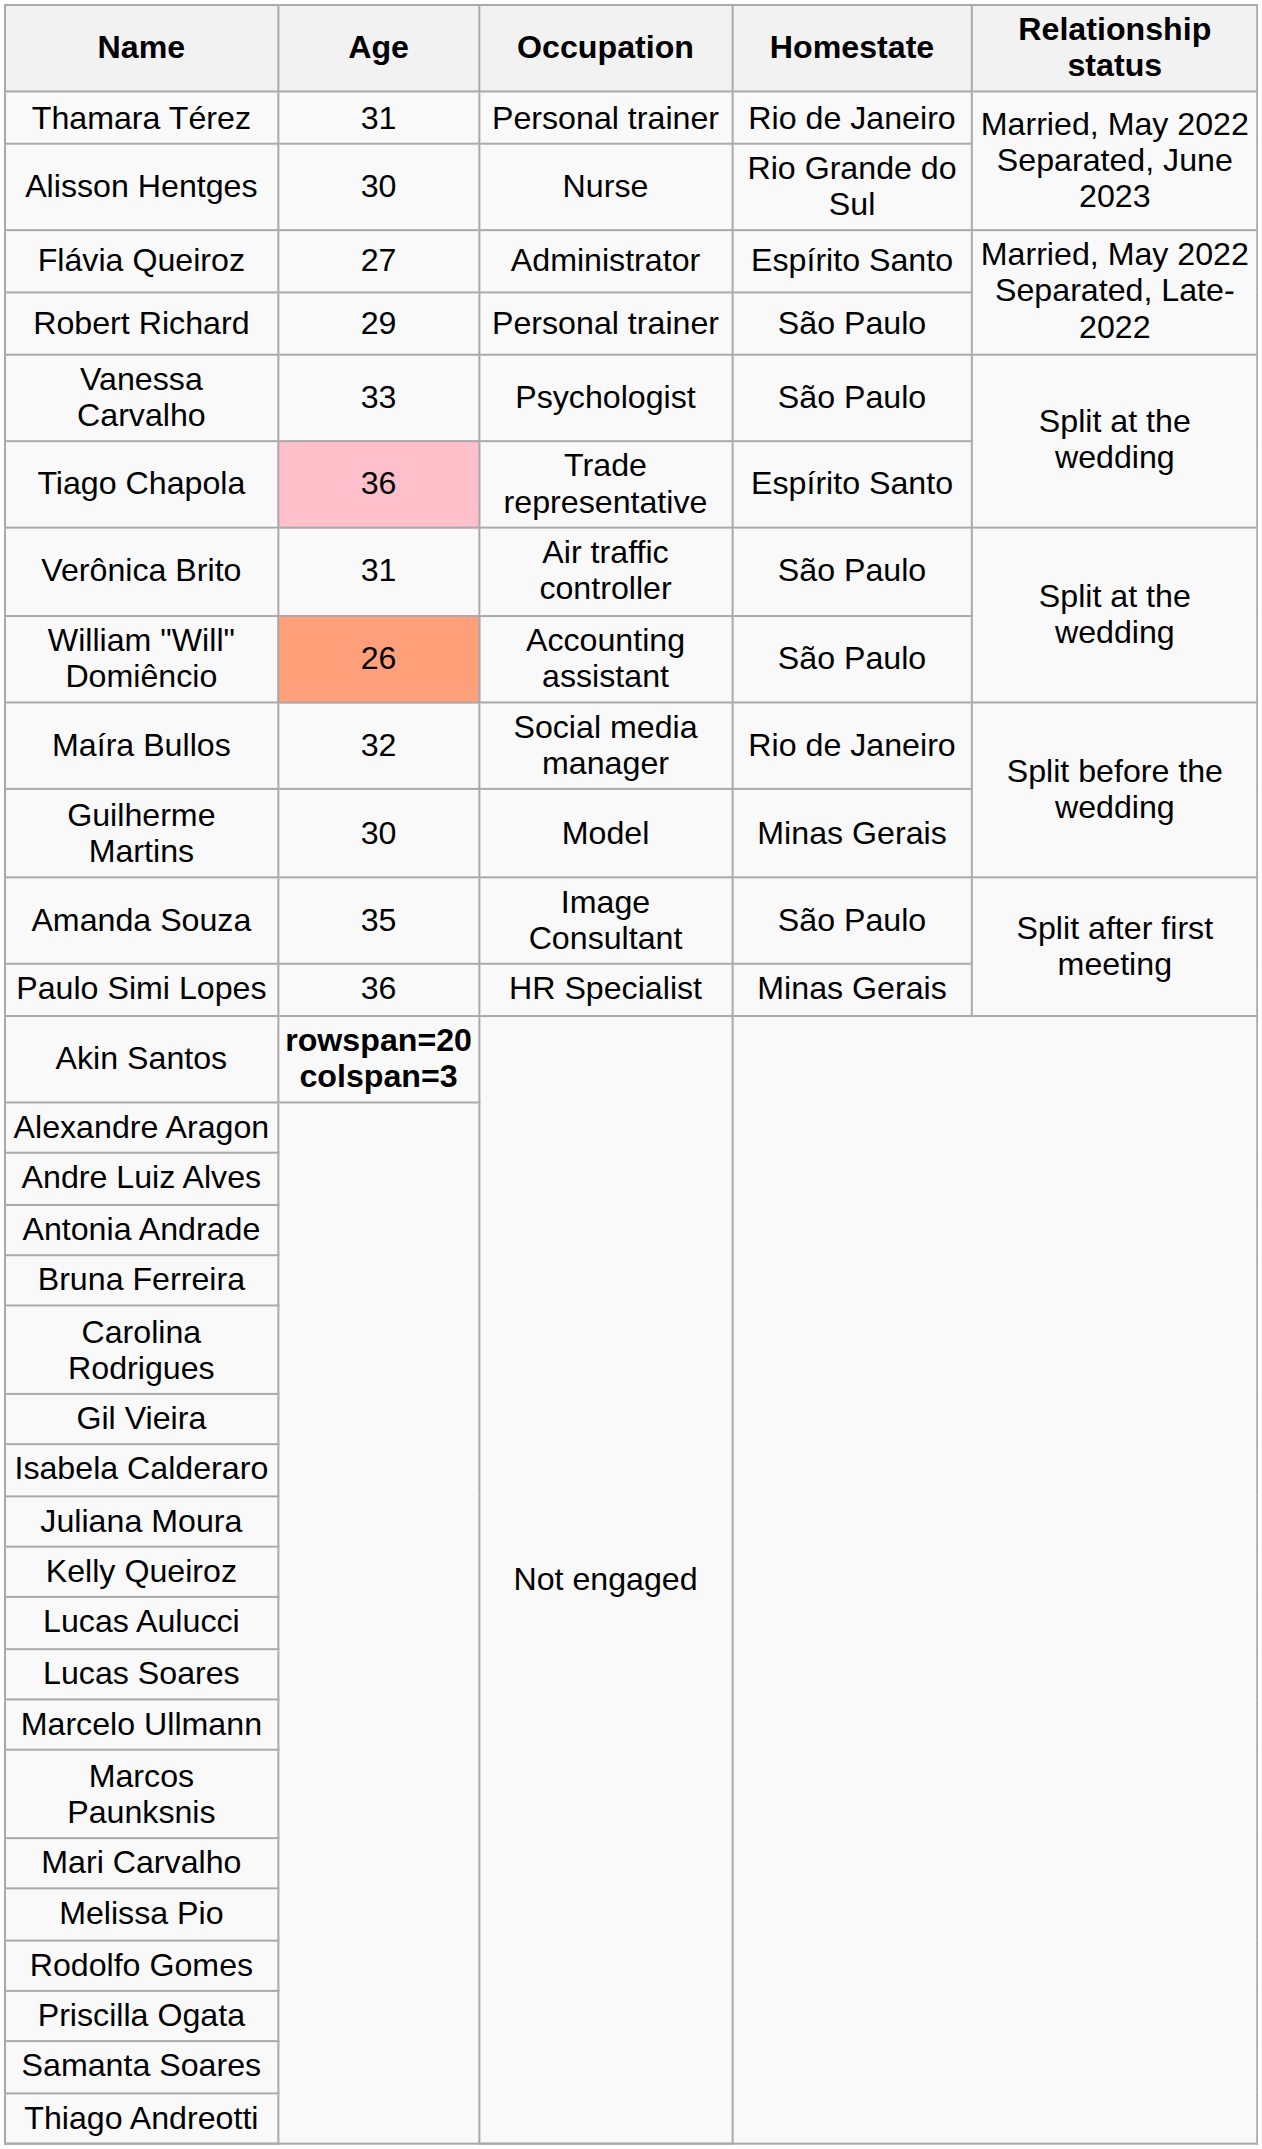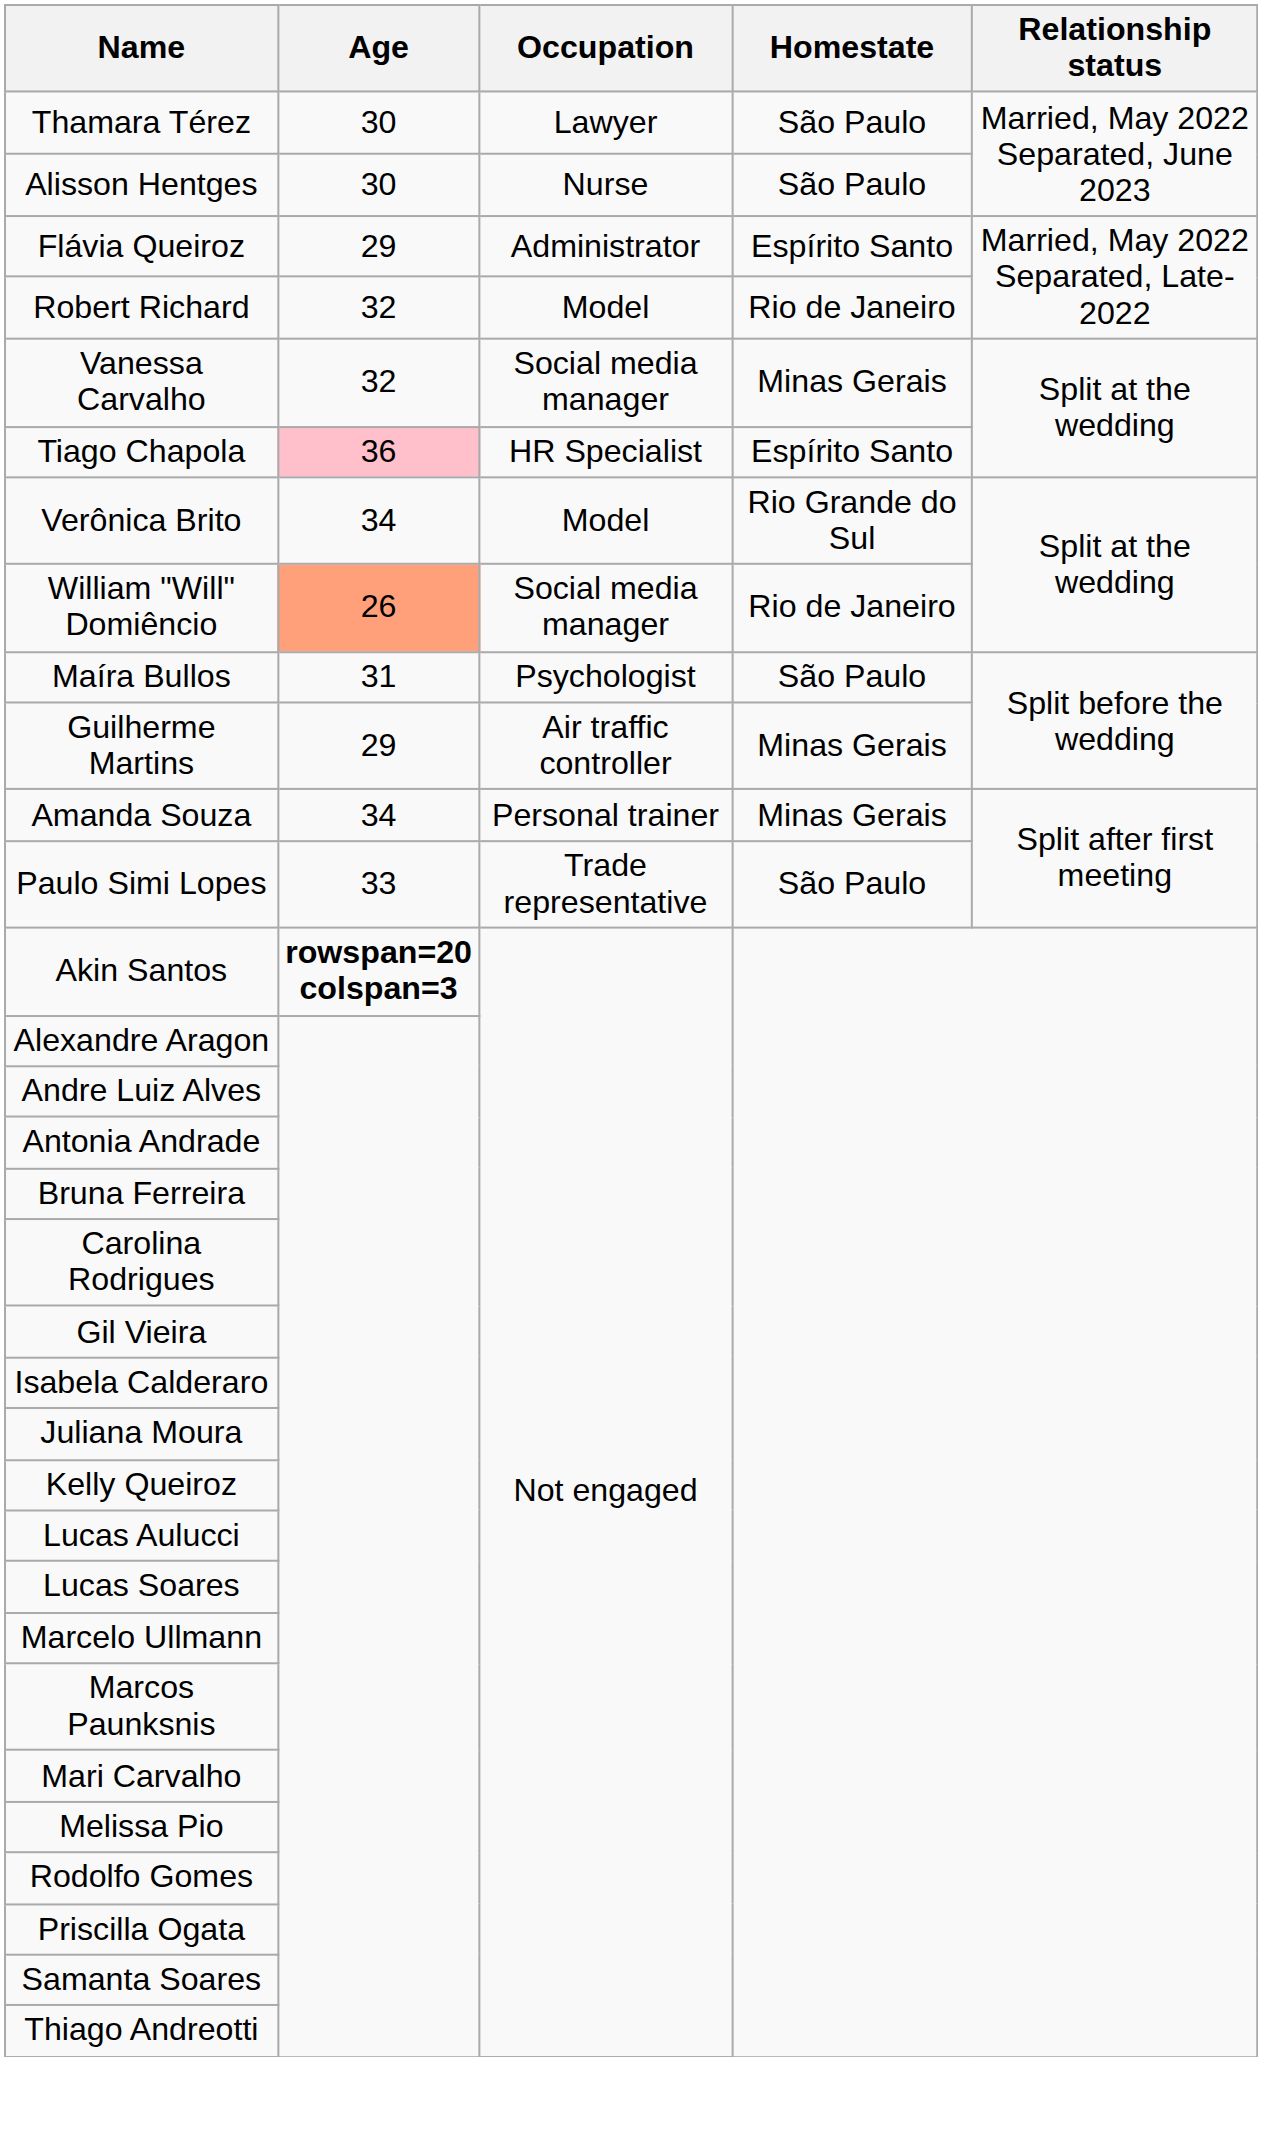(379, 117) 31 -> (379, 122) 30
(606, 117) Personal trainer -> (606, 122) Lawyer
(852, 117) Rio de Janeiro -> (852, 122) São Paulo
(852, 186) Rio Grande do Sul -> (852, 184) São Paulo
(379, 260) 27 -> (379, 245) 29
(379, 322) 29 -> (379, 307) 32
(606, 322) Personal trainer -> (606, 307) Model
(852, 322) São Paulo -> (852, 307) Rio de Janeiro
(379, 396) 33 -> (379, 382) 32
(606, 396) Psychologist -> (606, 382) Social media manager
(852, 396) São Paulo -> (852, 382) Minas Gerais
(606, 484) Trade representative -> (606, 451) HR Specialist
(379, 571) 31 -> (379, 520) 34
(606, 571) Air traffic controller -> (606, 520) Model
(852, 571) São Paulo -> (852, 520) Rio Grande do Sul
(606, 658) Accounting assistant -> (606, 607) Social media manager
(852, 658) São Paulo -> (852, 607) Rio de Janeiro
(379, 745) 32 -> (379, 676) 31
(606, 745) Social media manager -> (606, 676) Psychologist
(852, 745) Rio de Janeiro -> (852, 676) São Paulo
(379, 832) 30 -> (379, 745) 29
(606, 832) Model -> (606, 745) Air traffic controller
(379, 919) 35 -> (379, 814) 34
(606, 919) Image Consultant -> (606, 814) Personal trainer
(852, 919) São Paulo -> (852, 814) Minas Gerais
(379, 989) 36 -> (379, 883) 33
(606, 989) HR Specialist -> (606, 883) Trade representative
(852, 989) Minas Gerais -> (852, 883) São Paulo
